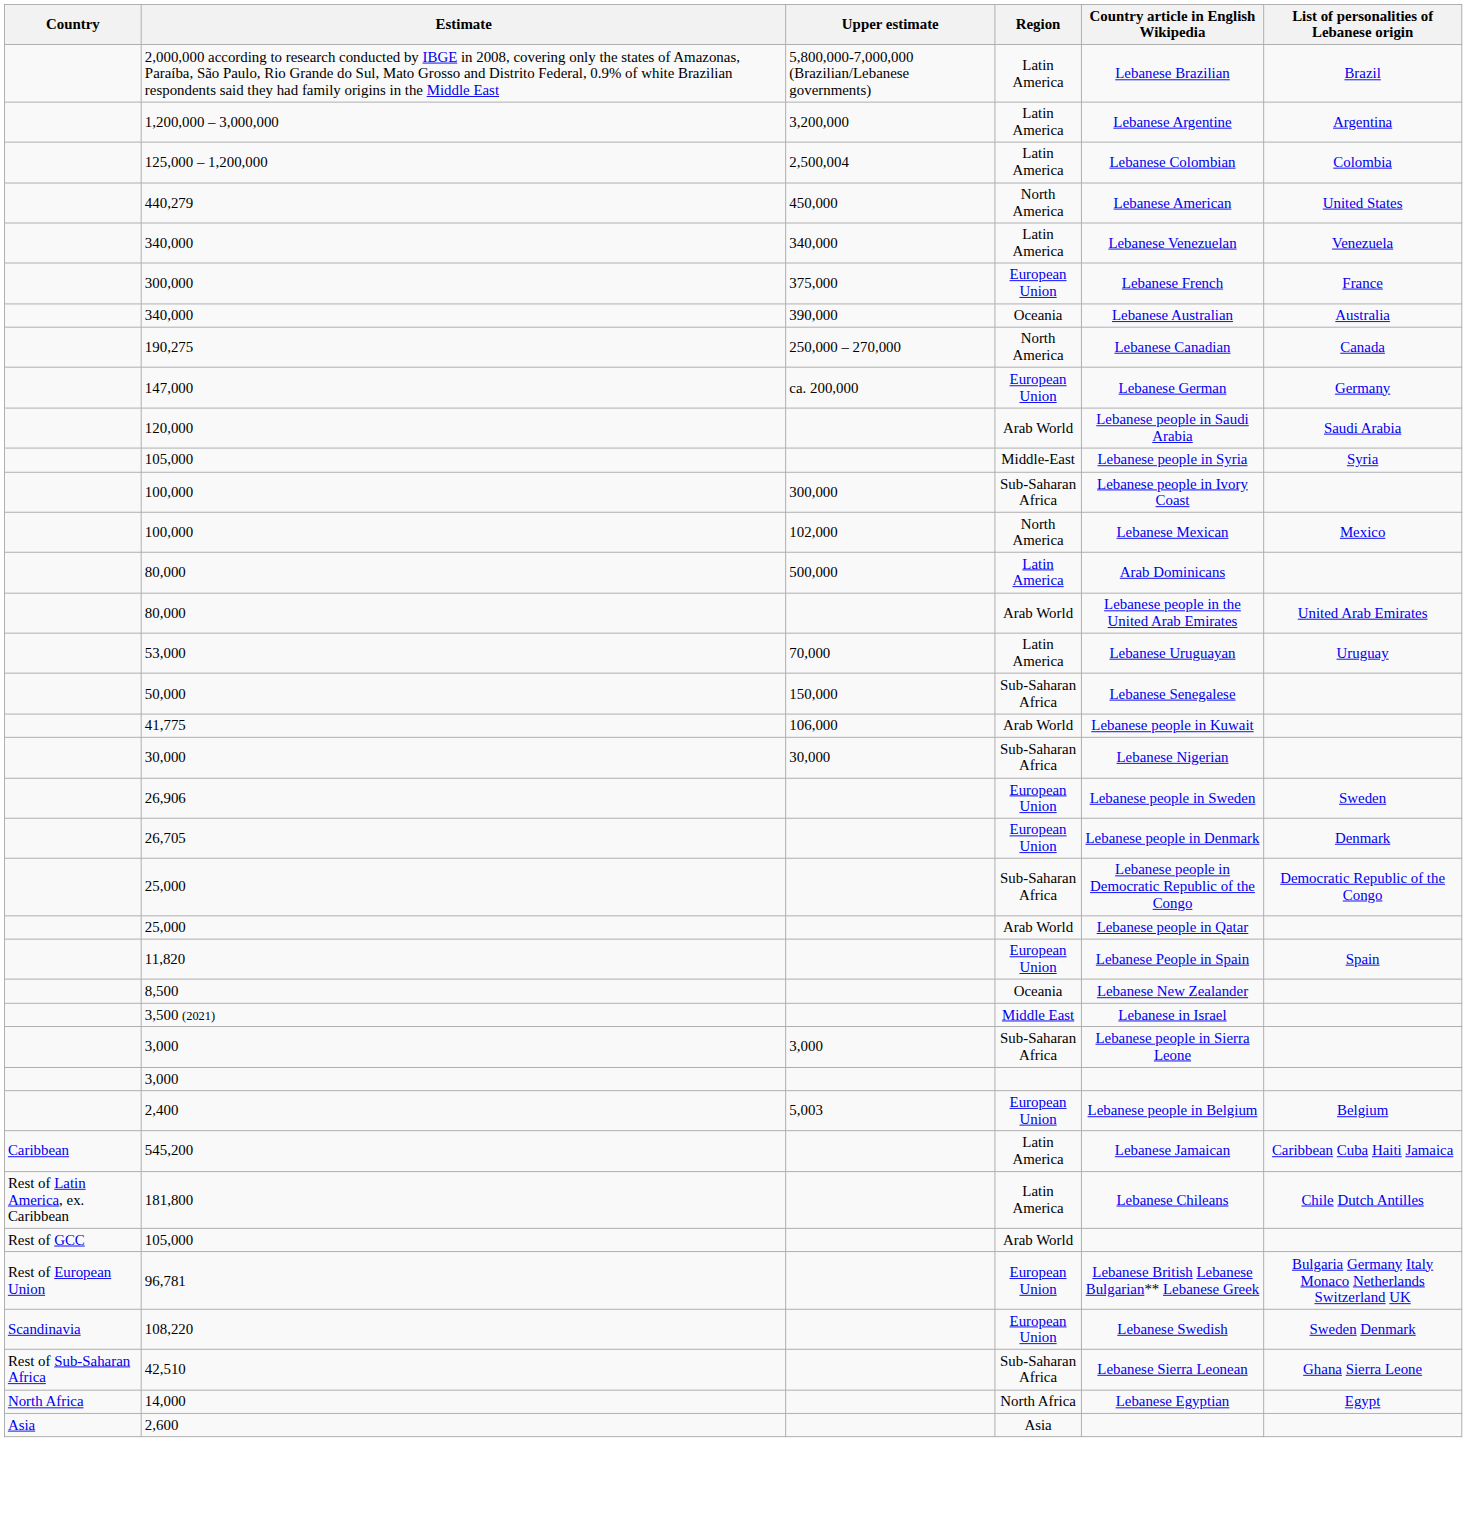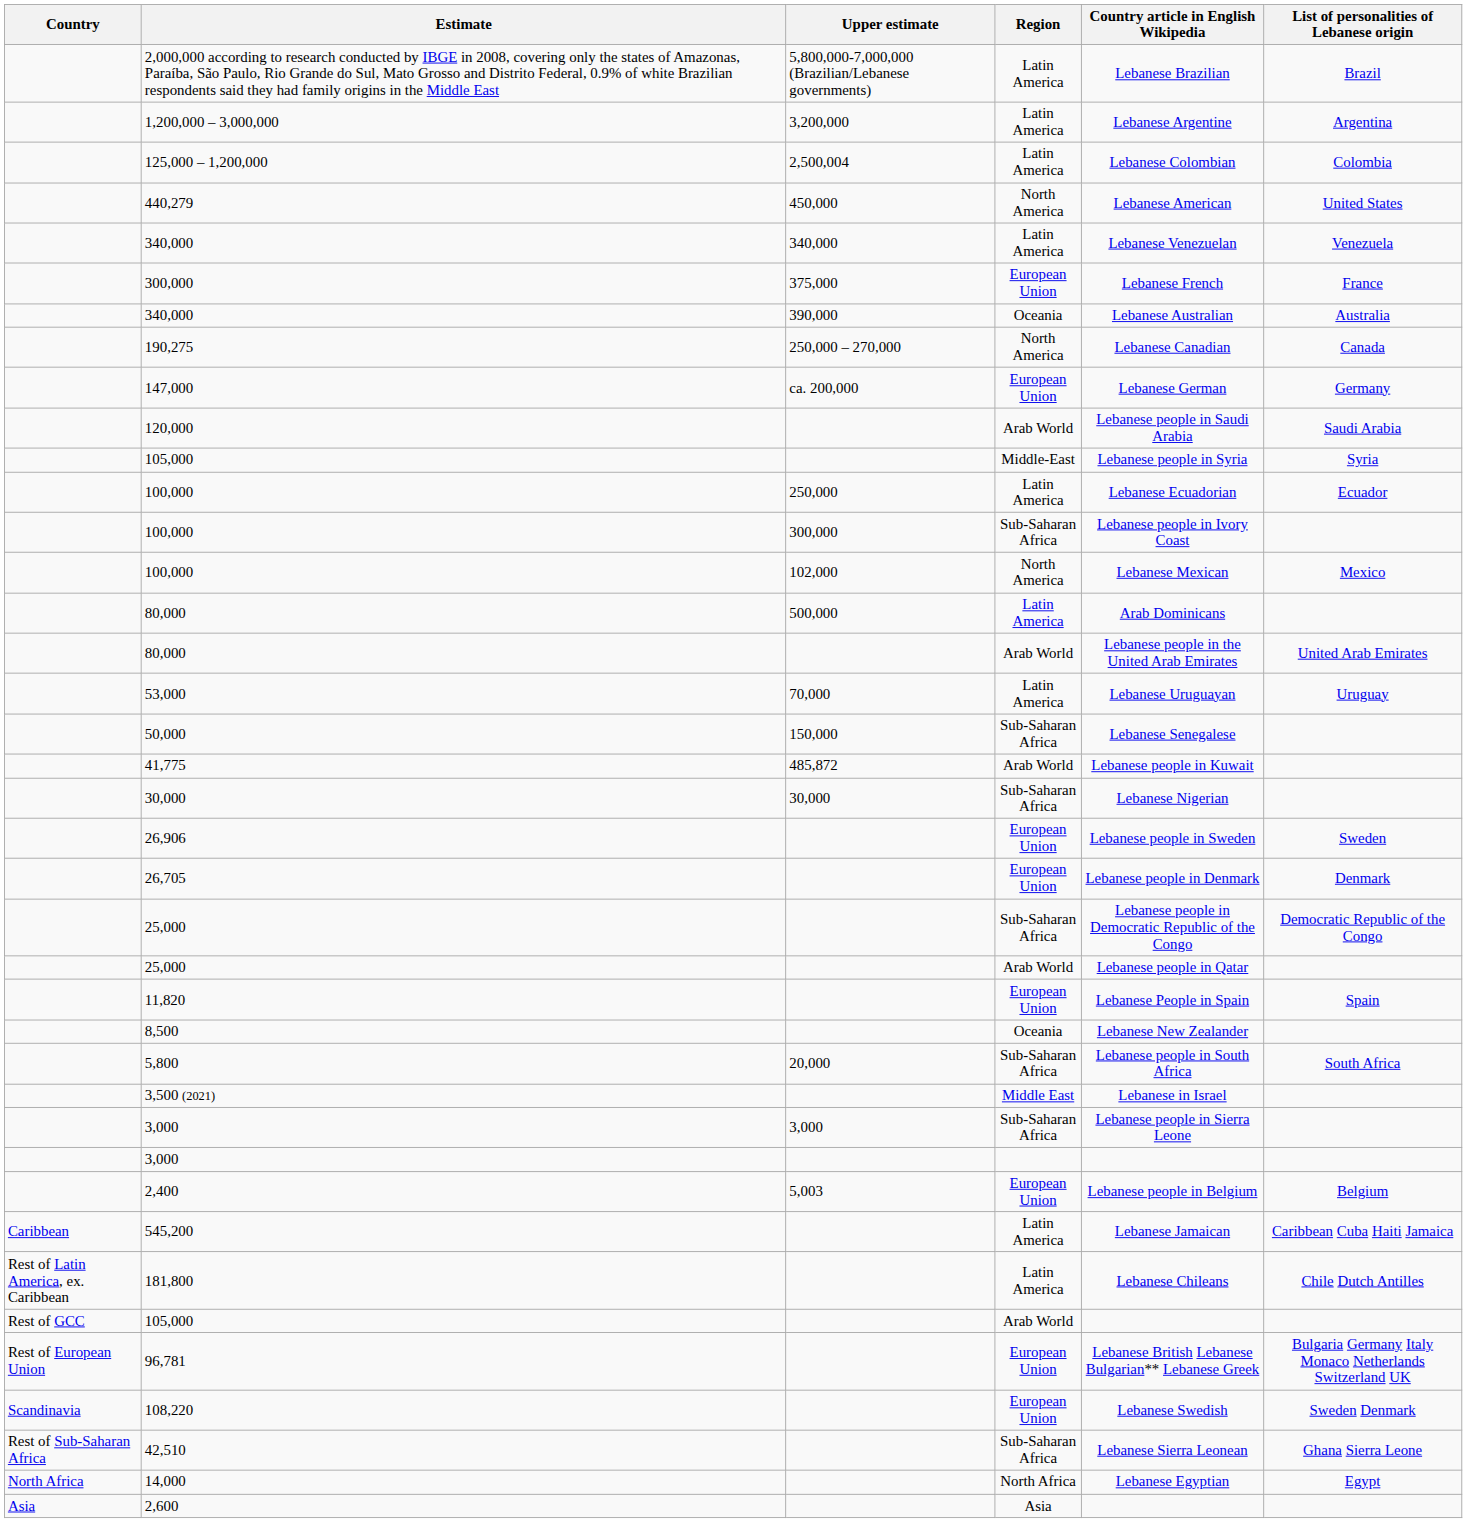+ row: (169, 491)
(814, 725) 106,000 -> (814, 765) 485,872
+ row: (162, 1063)
